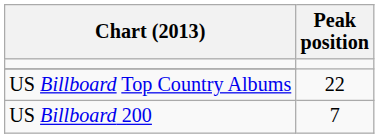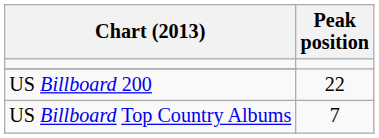(150, 84) US Billboard Top Country Albums -> (81, 84) US Billboard 200
(81, 116) US Billboard 200 -> (150, 116) US Billboard Top Country Albums
